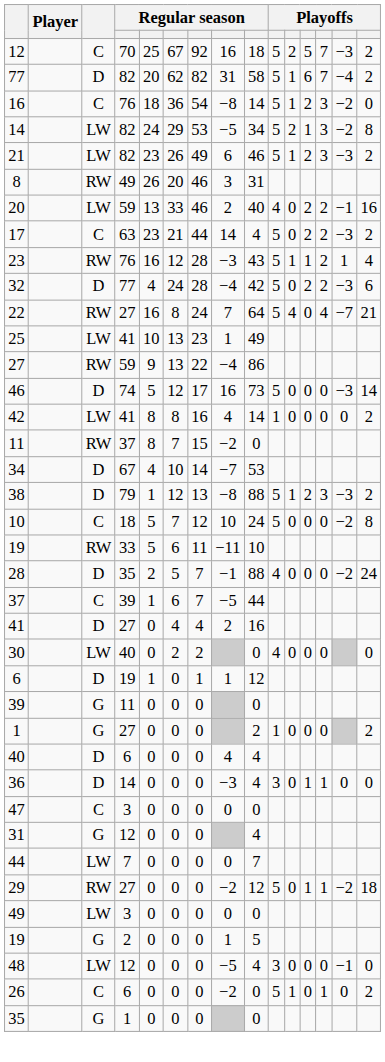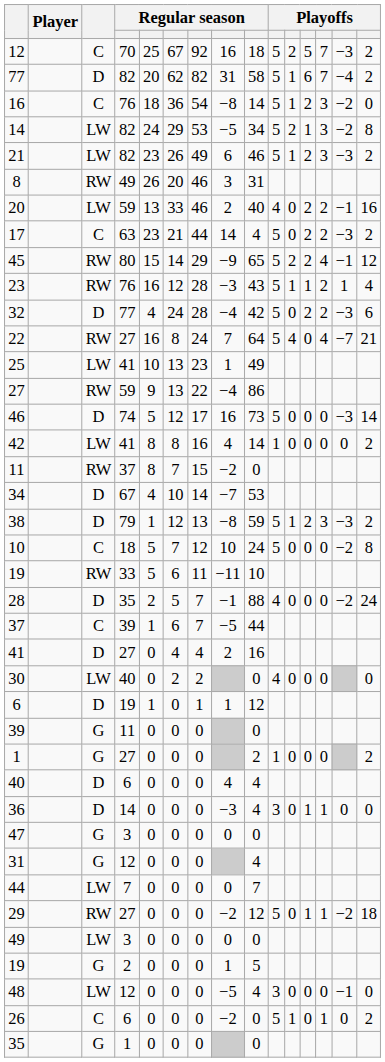+ row: (17, 260)
(256, 495) 88 -> (256, 521) 59
(99, 809) C -> (99, 835) G
